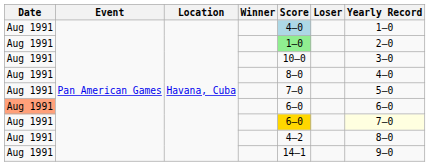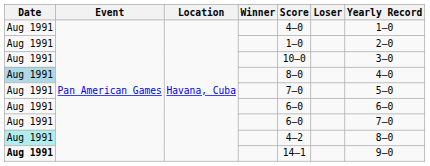(294, 28) lightblue background -> (294, 28) no background
(294, 44) lightgreen background -> (294, 44) no background
(30, 75) no background -> (30, 75) lightblue background
(30, 106) lightsalmon background -> (30, 106) no background
(294, 122) gold background -> (294, 122) no background
(385, 122) lightyellow background -> (385, 122) no background
(30, 138) no background -> (30, 138) paleturquoise background
(30, 153) normal -> (30, 153) bold
